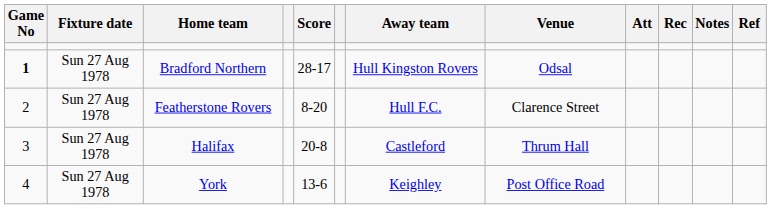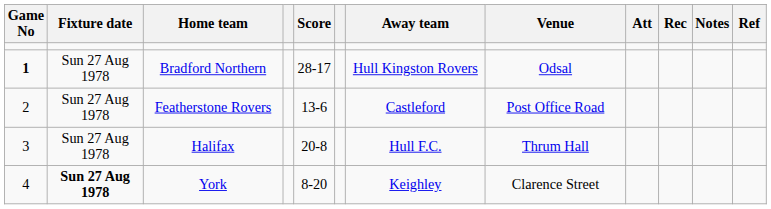(314, 107) 8-20 -> (314, 107) 13-6
(415, 107) Hull F.C. -> (415, 107) Castleford
(555, 107) Clarence Street -> (555, 107) Post Office Road
(415, 146) Castleford -> (415, 146) Hull F.C.
(95, 184) normal -> (95, 184) bold
(314, 184) 13-6 -> (314, 184) 8-20
(555, 184) Post Office Road -> (555, 184) Clarence Street
